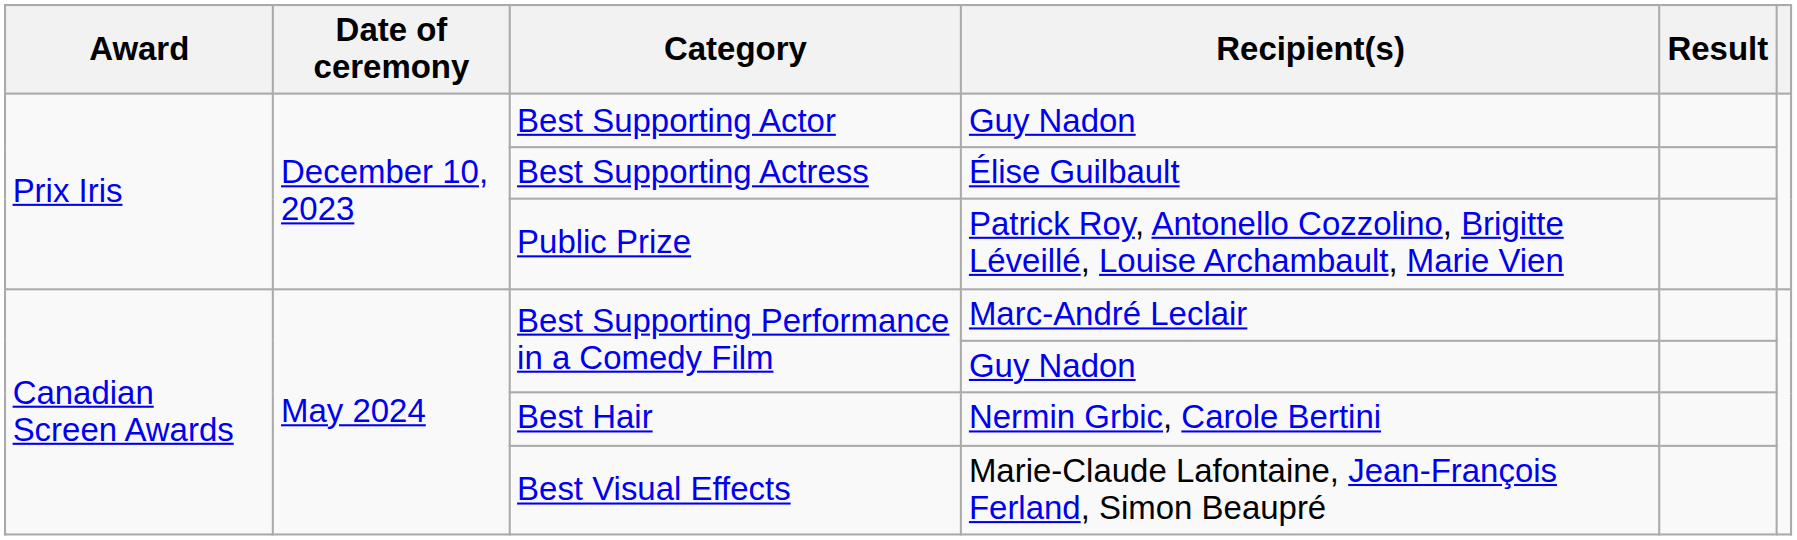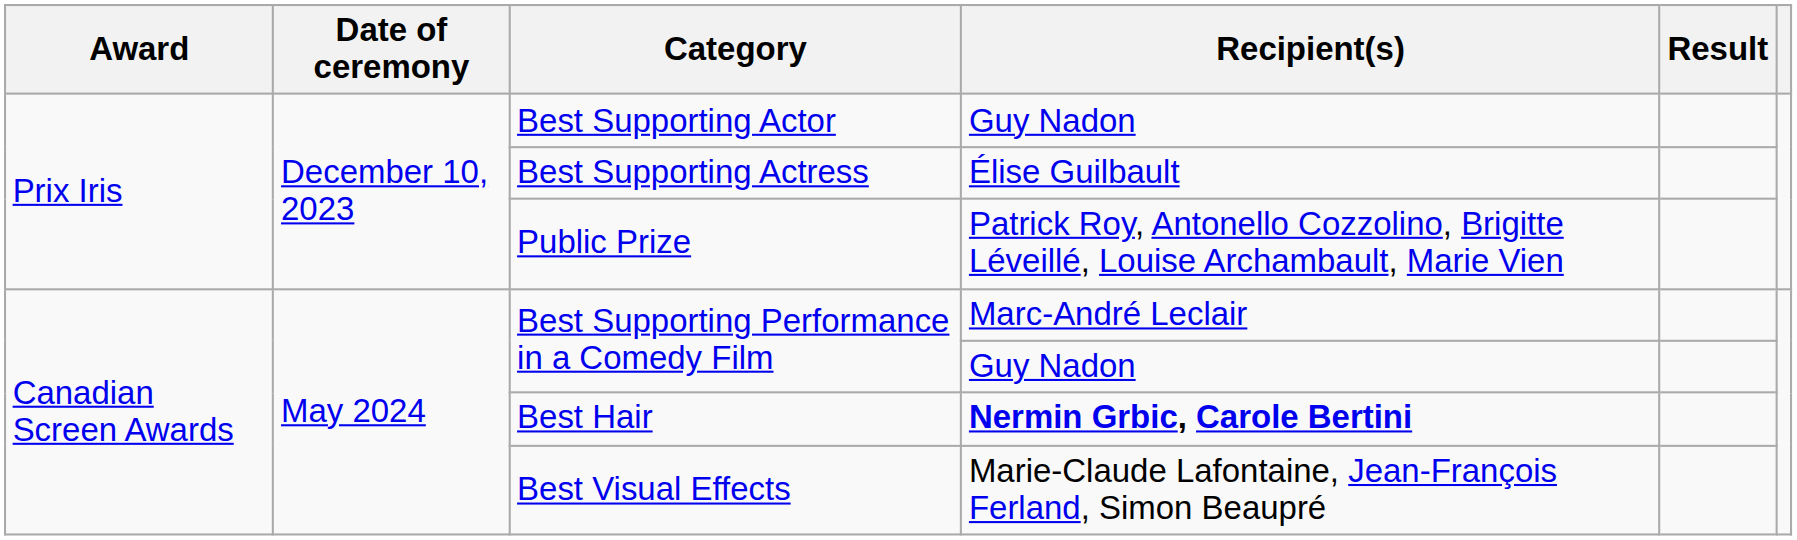(1175, 418) normal -> (1191, 418) bold
